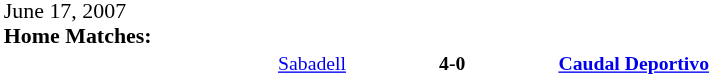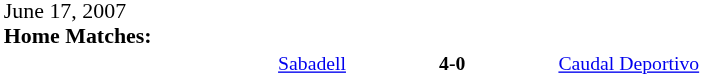(634, 63) bold -> (629, 63) normal
